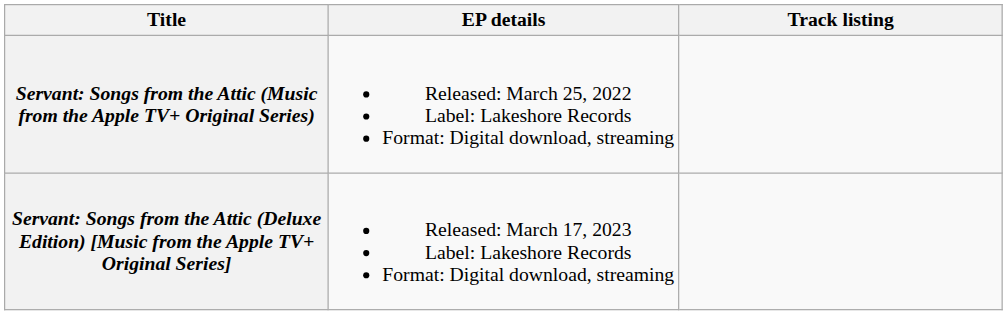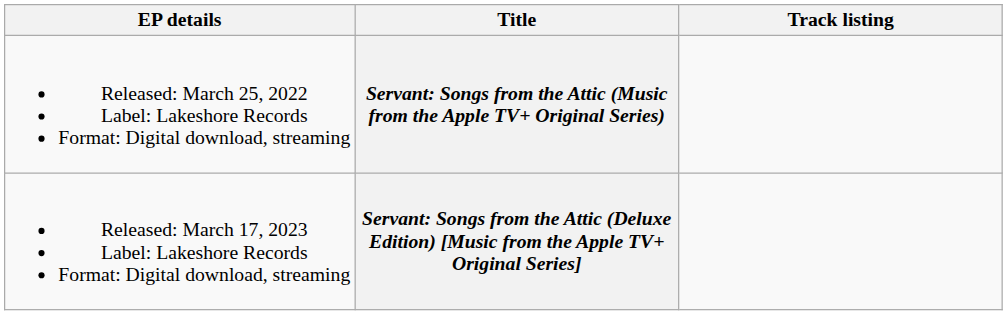columns swapped: (167, 20) <-> (504, 20)
